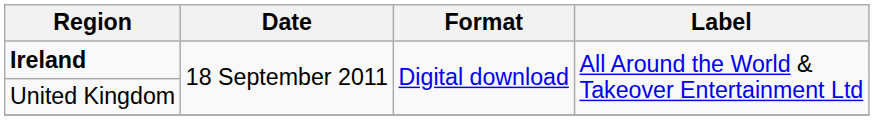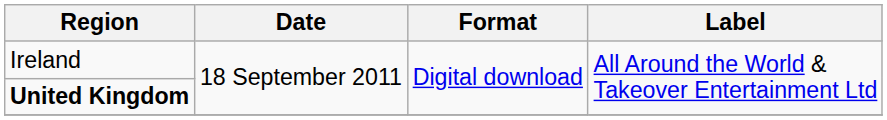(48, 59) bold -> (46, 59) normal
(93, 96) normal -> (100, 96) bold
